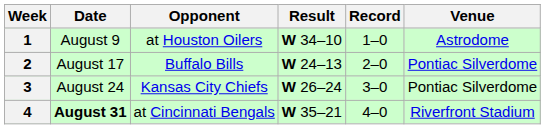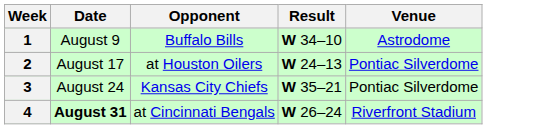- column: (375, 16)
(204, 40) at Houston Oilers -> (204, 40) Buffalo Bills
(204, 64) Buffalo Bills -> (204, 64) at Houston Oilers
(312, 87) W 26–24 -> (312, 87) W 35–21
(312, 111) W 35–21 -> (312, 111) W 26–24
